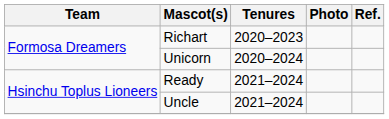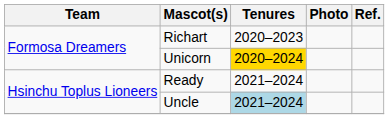(269, 59) no background -> (269, 59) gold background
(269, 102) no background -> (269, 102) lightblue background
